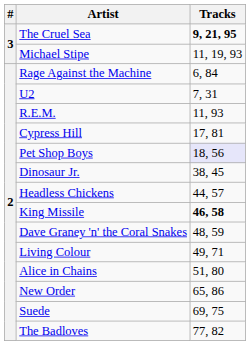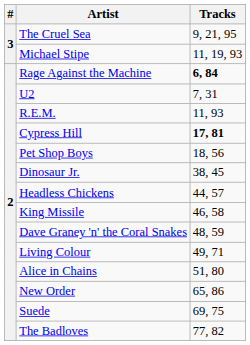(215, 34) bold -> (215, 34) normal
(205, 73) normal -> (205, 73) bold
(208, 133) normal -> (208, 133) bold
(208, 152) lavender background -> (208, 152) no background
(208, 212) bold -> (208, 212) normal
